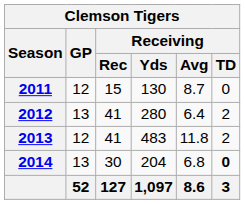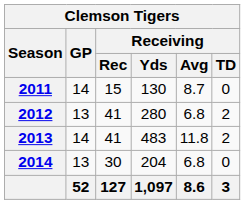(81, 89) 12 -> (81, 89) 14
(194, 114) 6.4 -> (194, 114) 6.8
(81, 138) 12 -> (81, 138) 14
(226, 162) bold -> (226, 162) normal
